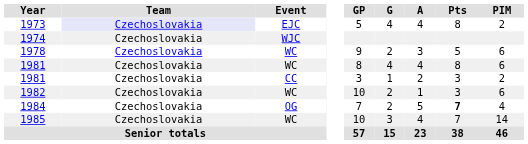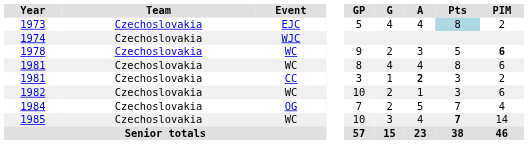(159, 24) lavender background -> (159, 24) no background
(458, 24) no background -> (458, 24) lightblue background
(502, 52) normal -> (502, 52) bold
(420, 79) normal -> (420, 79) bold
(458, 106) bold -> (458, 106) normal
(458, 120) normal -> (458, 120) bold
